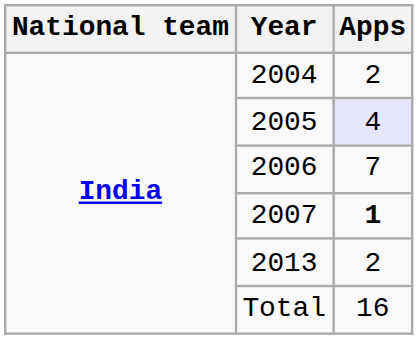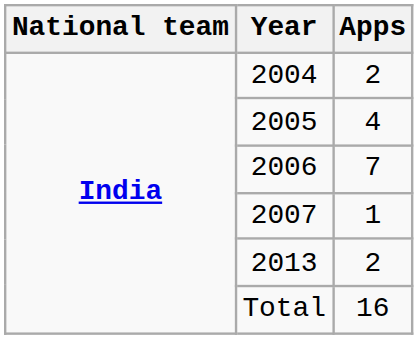(373, 122) lavender background -> (373, 122) no background
(373, 215) bold -> (373, 215) normal
